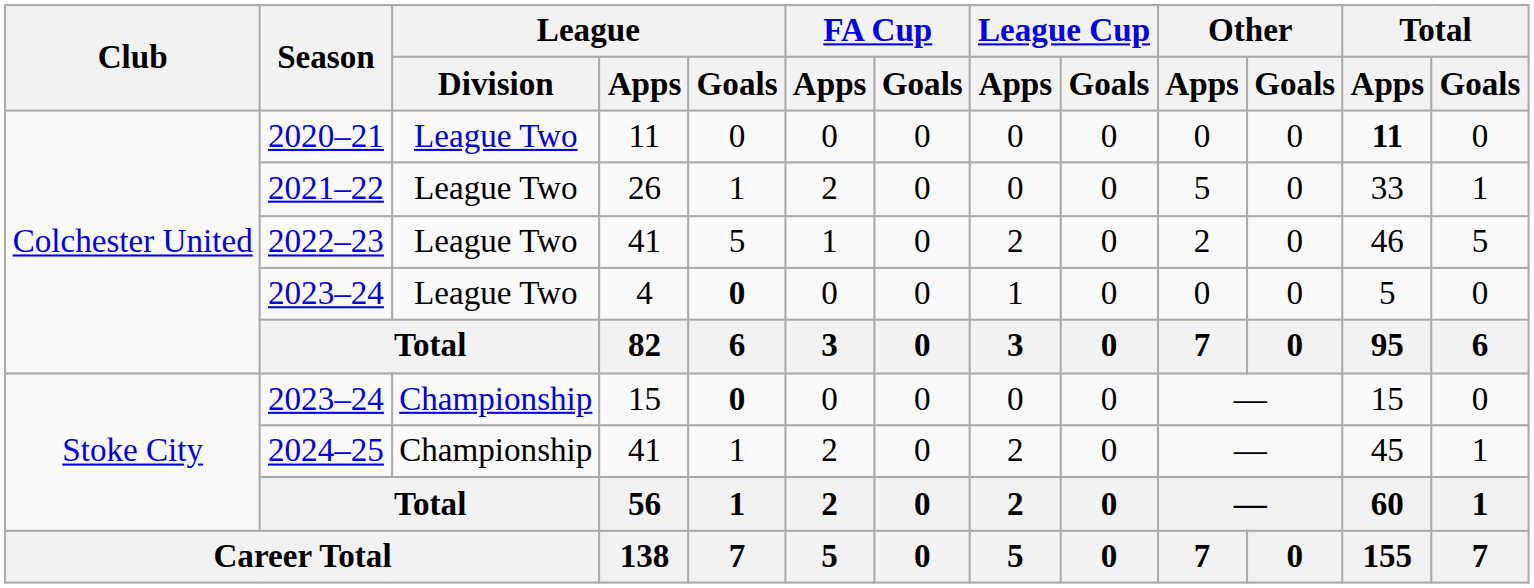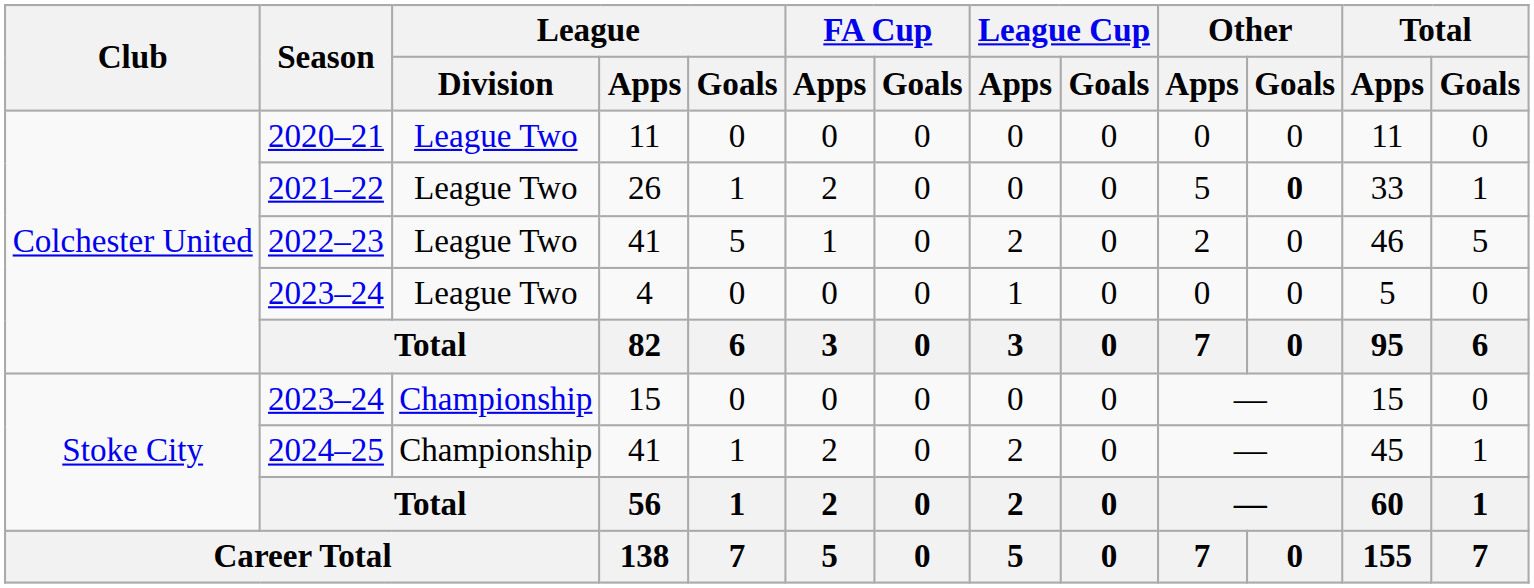(1387, 135) bold -> (1387, 135) normal
(1295, 188) normal -> (1295, 188) bold
(737, 293) bold -> (737, 293) normal
(737, 398) bold -> (737, 398) normal
